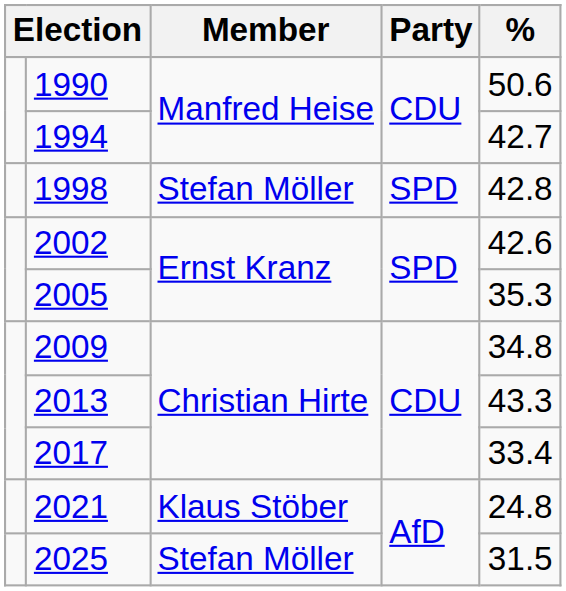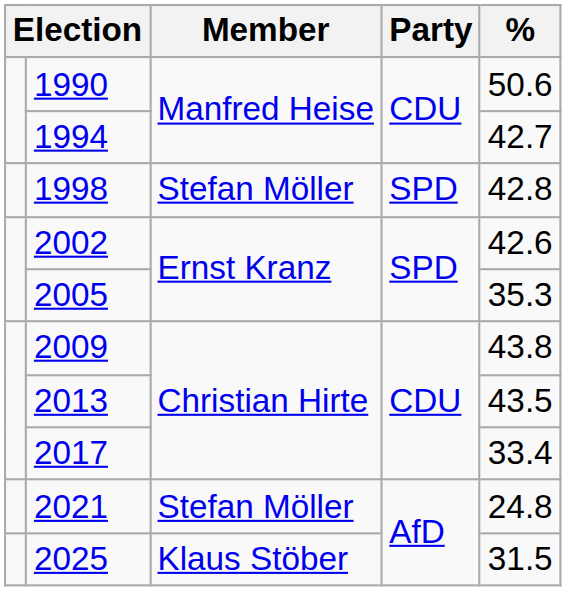(520, 347) 34.8 -> (520, 347) 43.8
(520, 400) 43.3 -> (520, 400) 43.5
(253, 505) Klaus Stöber -> (256, 505) Stefan Möller
(256, 558) Stefan Möller -> (253, 558) Klaus Stöber
